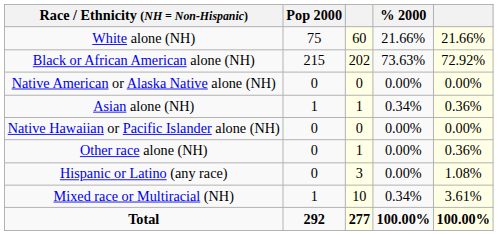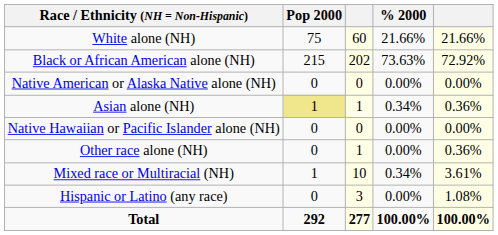(314, 106) no background -> (314, 106) khaki background
rows swapped: (144, 196) <-> (144, 173)
